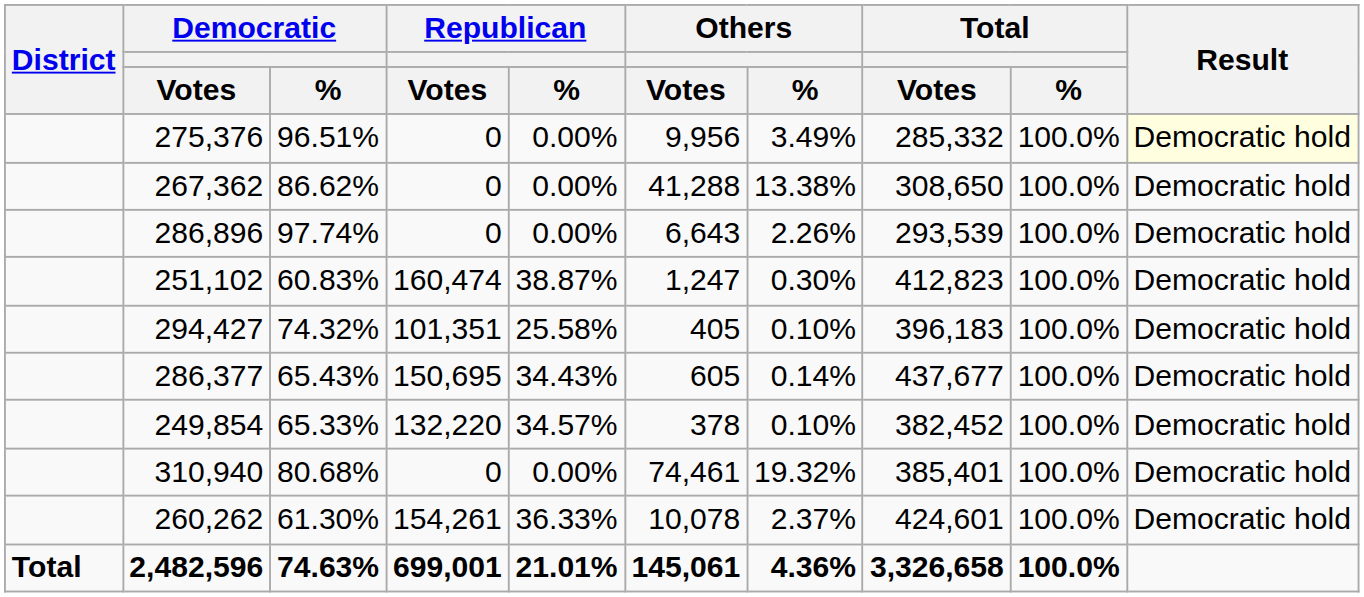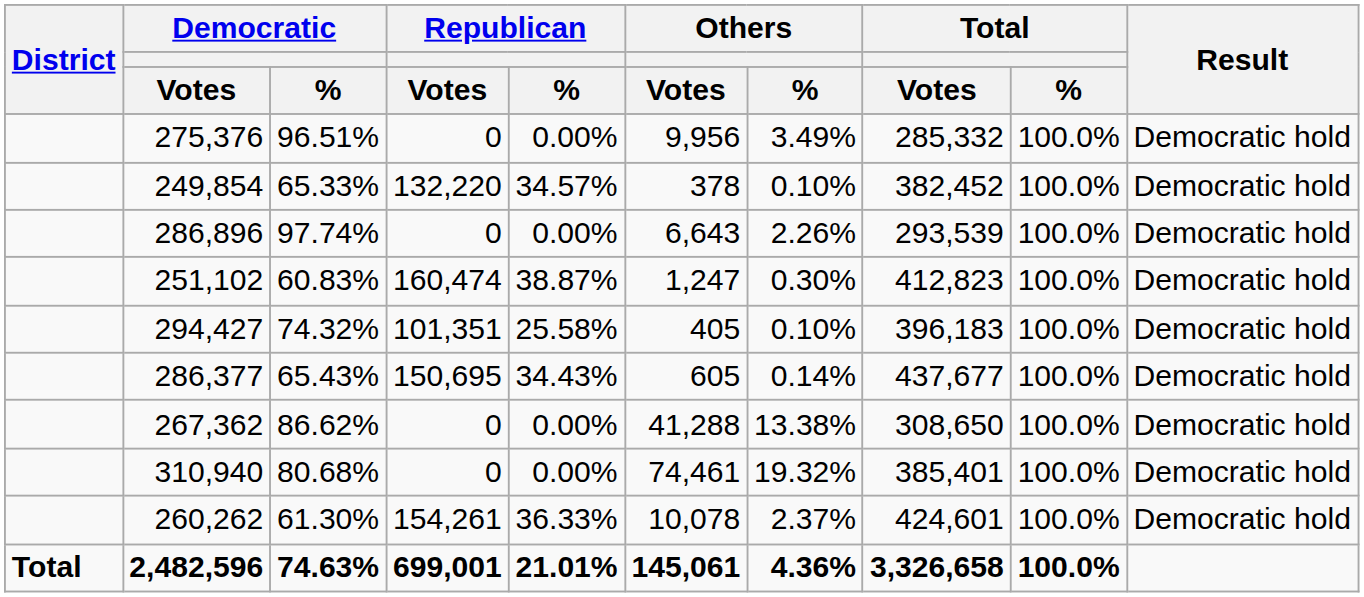(1242, 137) lightyellow background -> (1242, 137) no background
rows swapped: (209, 423) <-> (209, 185)
